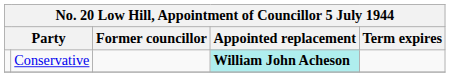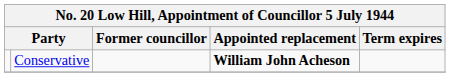(282, 60) paleturquoise background -> (282, 60) no background
